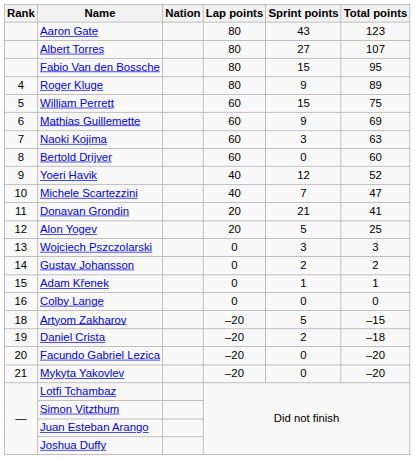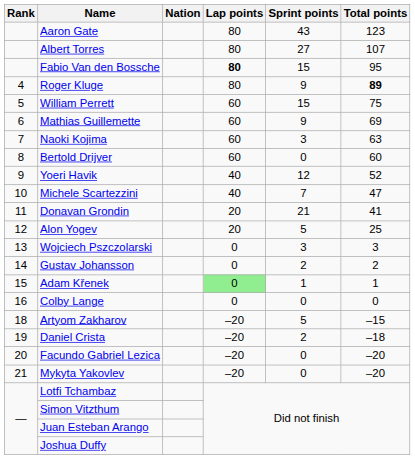(235, 67) normal -> (235, 67) bold
(375, 85) normal -> (375, 85) bold
(234, 283) no background -> (234, 283) lightgreen background
